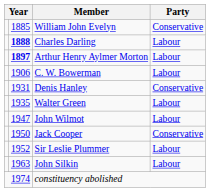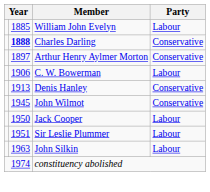(178, 27) Conservative -> (166, 27) Labour
(166, 42) Labour -> (178, 42) Conservative
(21, 57) bold -> (21, 57) normal
(166, 57) Labour -> (178, 57) Conservative
(21, 88) 1931 -> (21, 88) 1913
- row: (60, 103)
(21, 118) 1947 -> (21, 103) 1945
(166, 118) Labour -> (178, 103) Conservative
(178, 133) Conservative -> (166, 118) Labour
(21, 149) 1952 -> (21, 133) 1951
